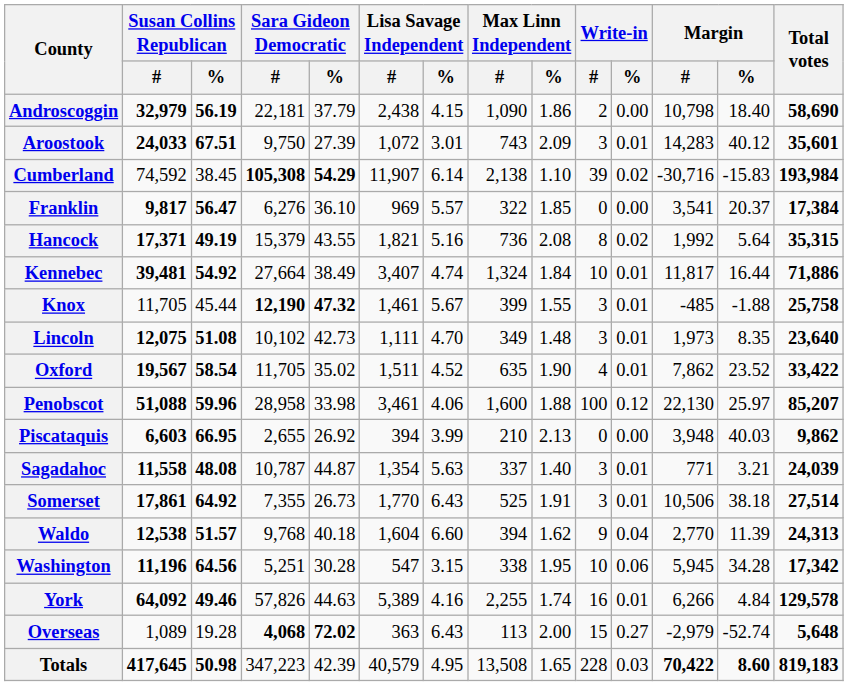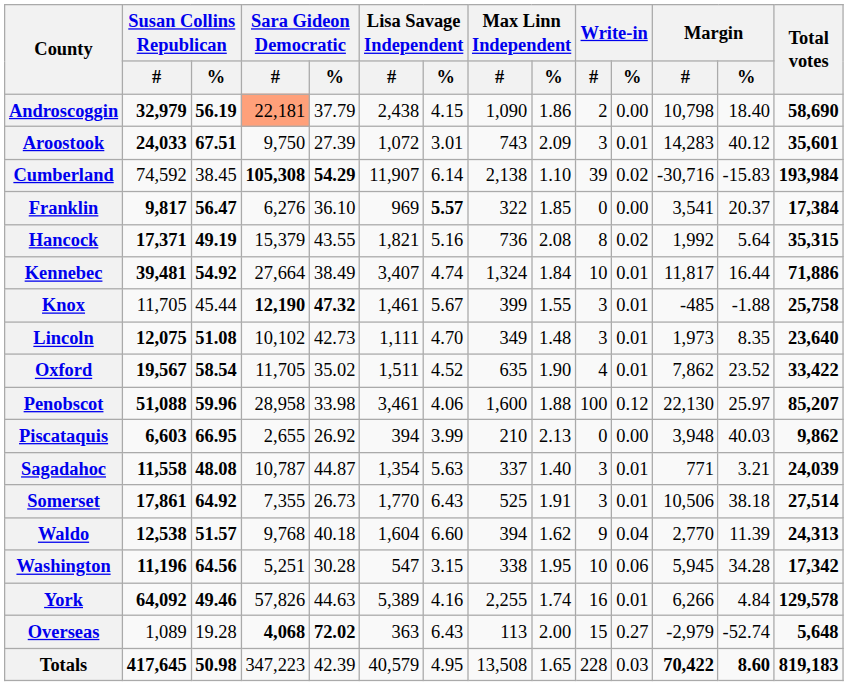(280, 110) no background -> (280, 110) lightsalmon background
(447, 208) normal -> (447, 208) bold
